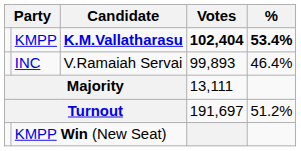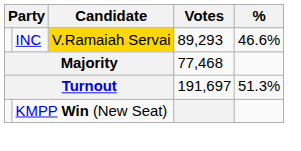- row: (36, 39)
(123, 63) no background -> (111, 39) gold background
(212, 63) 99,893 -> (200, 39) 89,293
(271, 63) 46.4% -> (259, 39) 46.6%
(211, 87) 13,111 -> (200, 63) 77,468
(271, 110) 51.2% -> (259, 87) 51.3%
